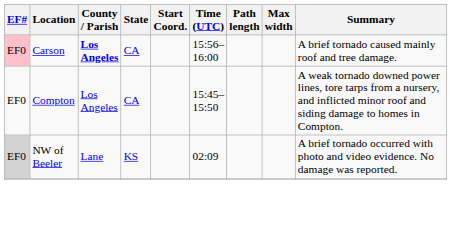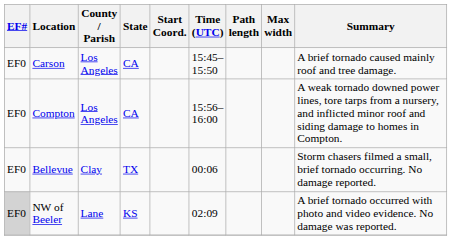(16, 50) pink background -> (16, 63) no background
(100, 50) bold -> (99, 63) normal
(208, 50) 15:56–16:00 -> (208, 63) 15:45–15:50
(208, 100) 15:45–15:50 -> (208, 113) 15:56–16:00
+ row: (53, 169)
